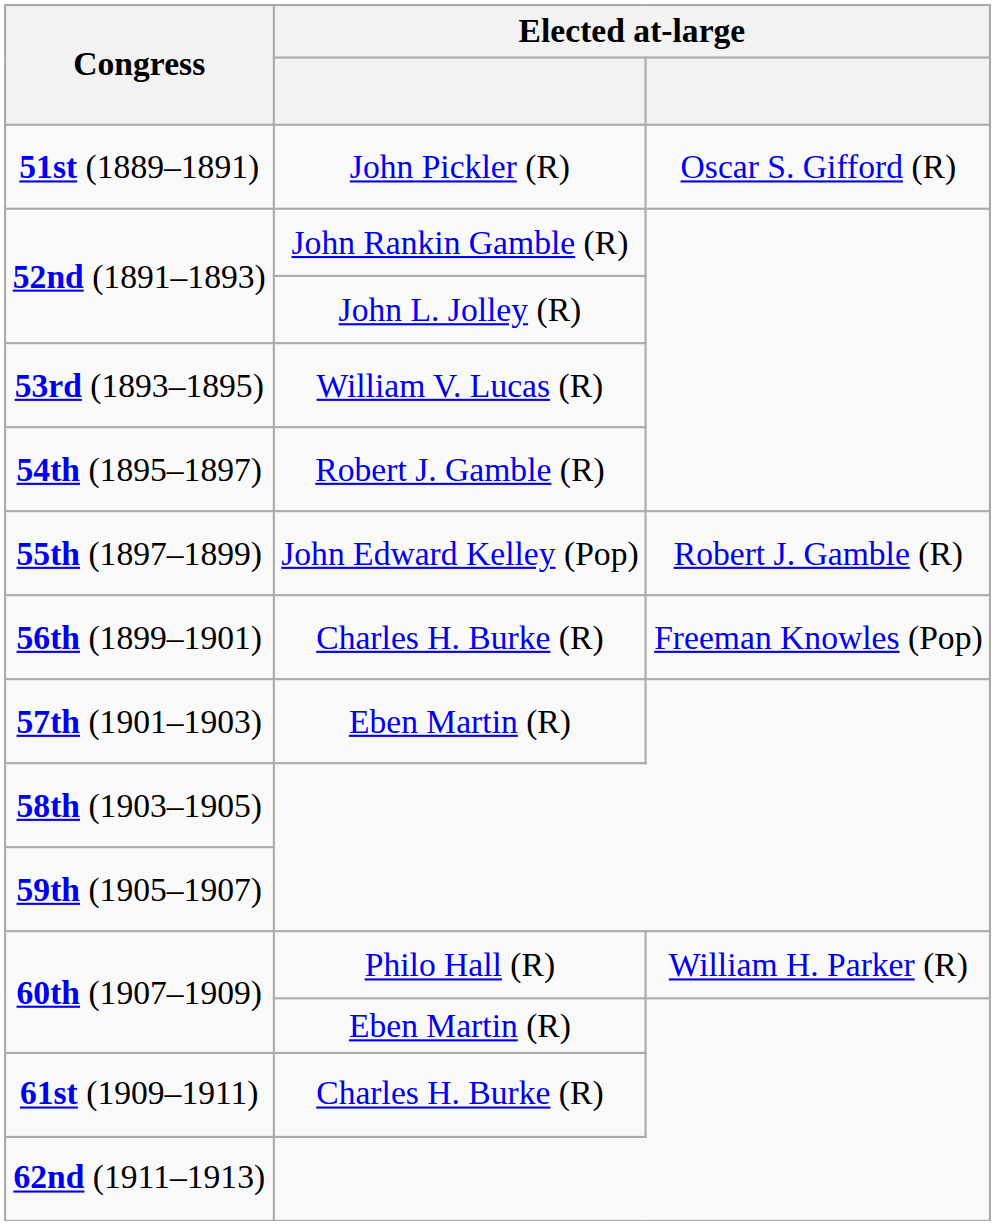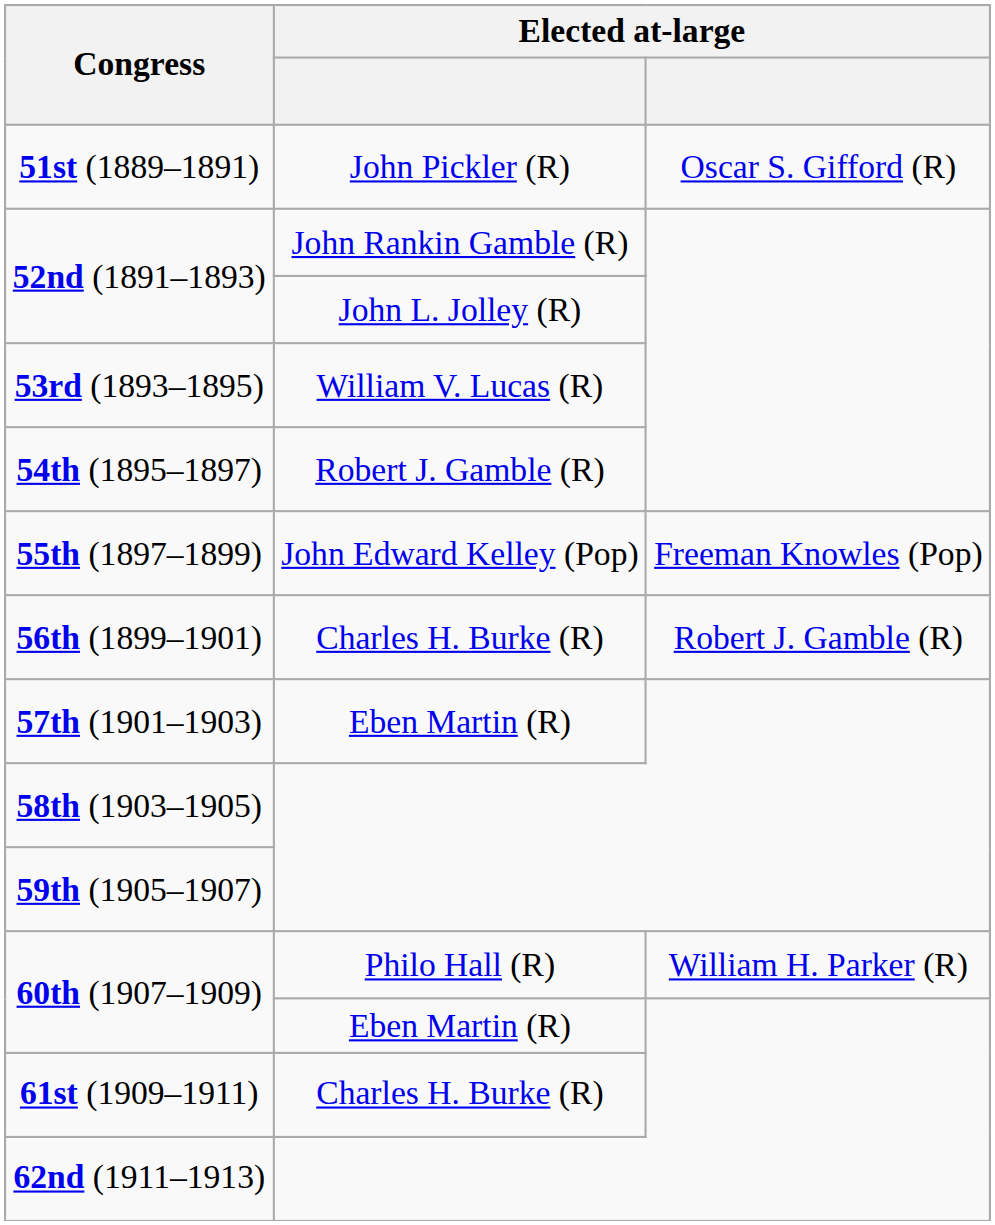(818, 553) Robert J. Gamble (R) -> (818, 553) Freeman Knowles (Pop)
(818, 637) Freeman Knowles (Pop) -> (818, 637) Robert J. Gamble (R)
